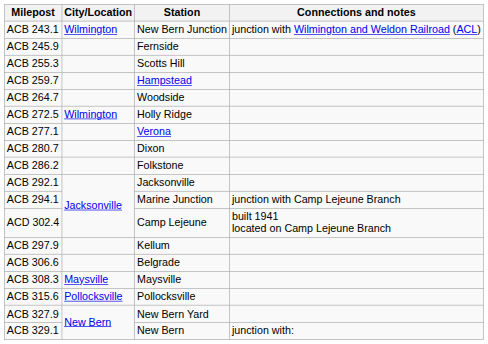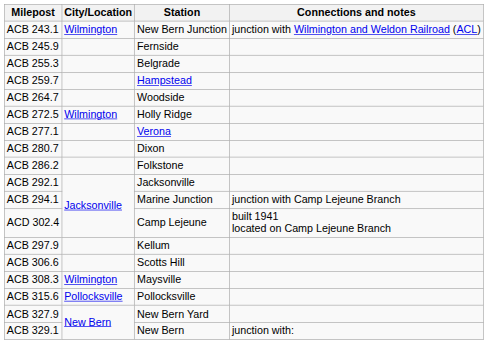(161, 64) Scotts Hill -> (158, 64) Belgrade
(158, 263) Belgrade -> (161, 263) Scotts Hill
(86, 280) Maysville -> (91, 280) Wilmington
